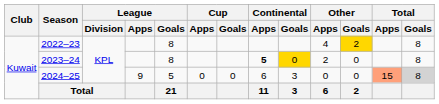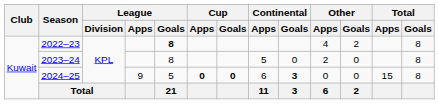(171, 44) normal -> (171, 44) bold
(356, 44) gold background -> (356, 44) no background
(264, 60) bold -> (264, 60) normal
(295, 60) gold background -> (295, 60) no background
(202, 75) normal -> (202, 75) bold
(233, 75) normal -> (233, 75) bold
(295, 75) normal -> (295, 75) bold
(387, 75) lightsalmon background -> (387, 75) no background
(418, 75) lightgrey background -> (418, 75) no background
